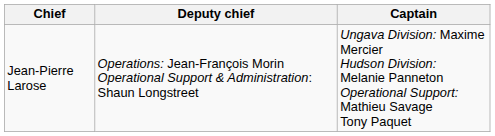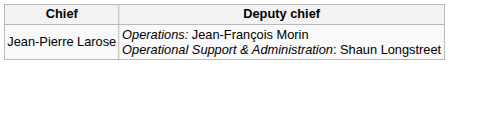- column: (414, 14)
